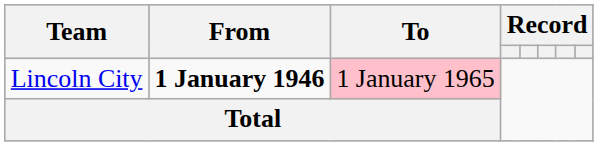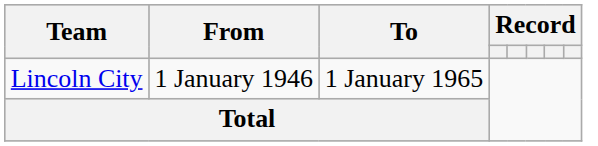(239, 78) bold -> (234, 78) normal
(416, 78) pink background -> (404, 78) no background
